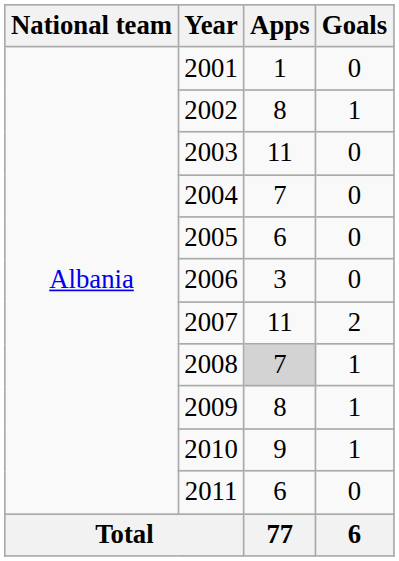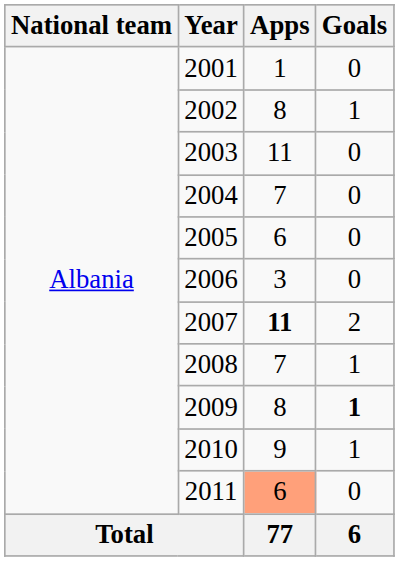(280, 322) normal -> (280, 322) bold
(280, 364) lightgrey background -> (280, 364) no background
(355, 407) normal -> (355, 407) bold
(280, 491) no background -> (280, 491) lightsalmon background
